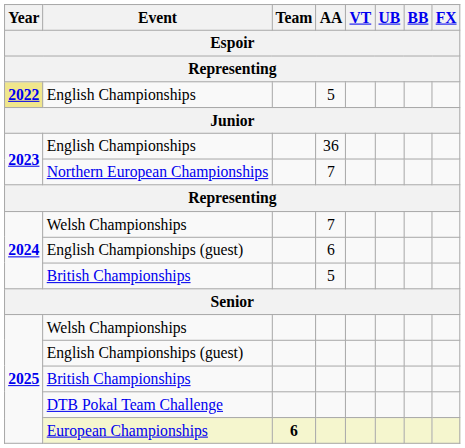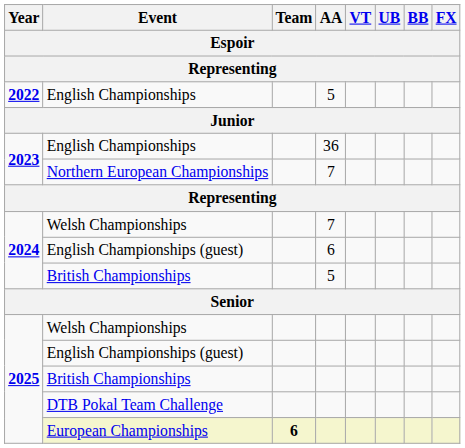(24, 95) khaki background -> (24, 95) no background
